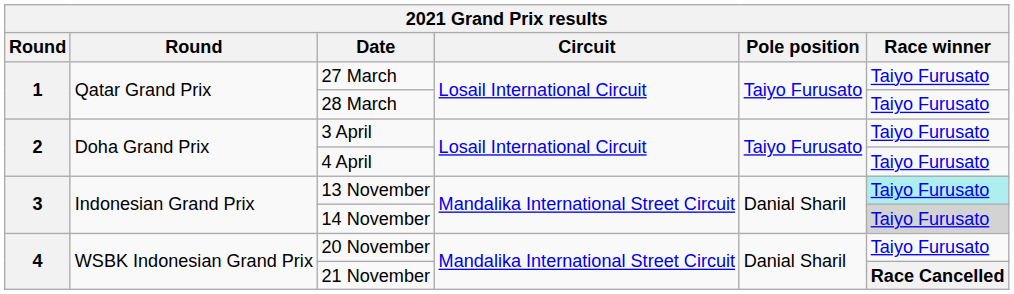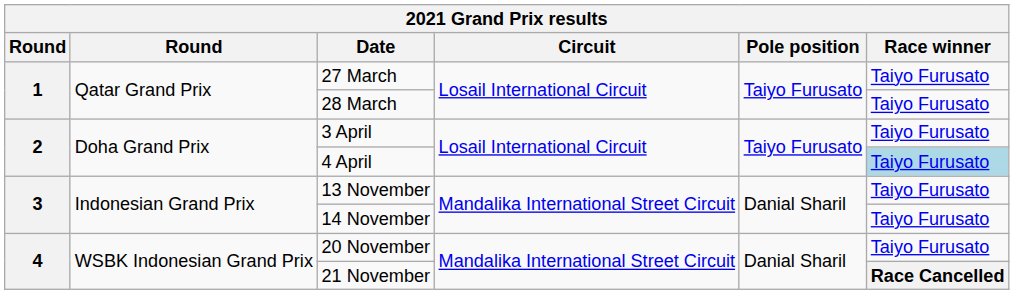(930, 161) no background -> (930, 161) lightblue background
(930, 190) paleturquoise background -> (930, 190) no background
(930, 218) lightgrey background -> (930, 218) no background
